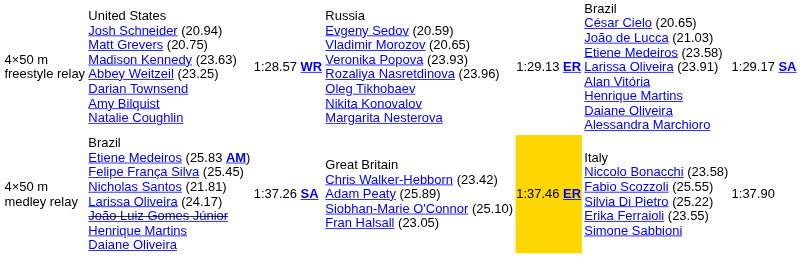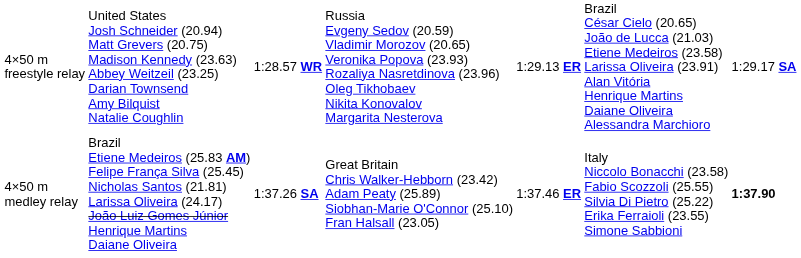(549, 194) gold background -> (549, 194) no background
(753, 194) normal -> (754, 194) bold
